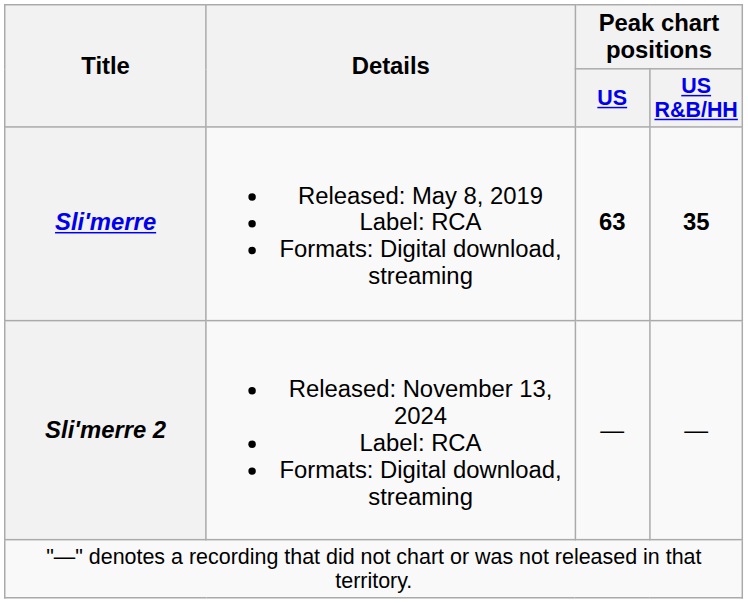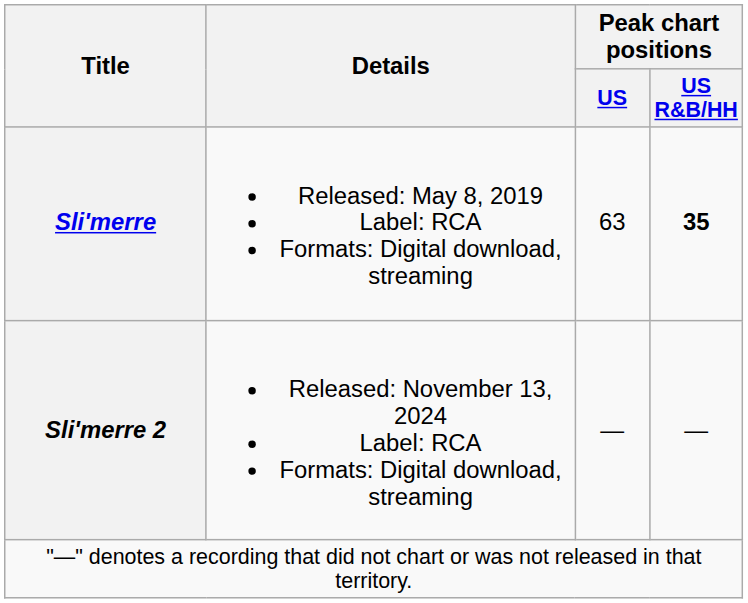(612, 223) bold -> (612, 223) normal
